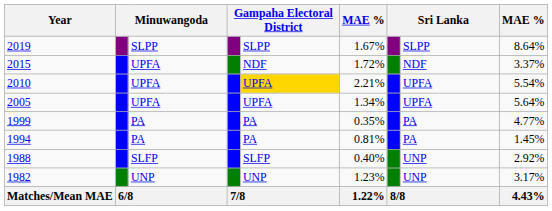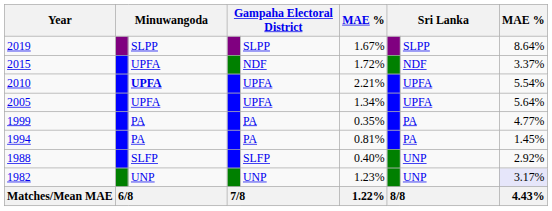(146, 83) normal -> (146, 83) bold
(258, 83) gold background -> (258, 83) no background
(529, 177) no background -> (529, 177) lavender background
